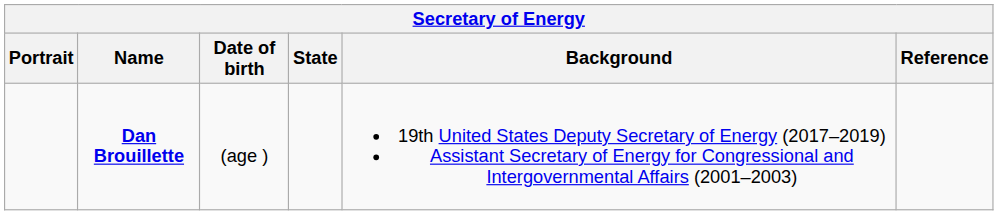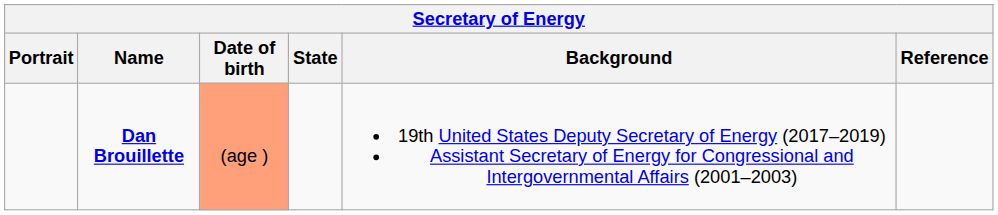(244, 156) no background -> (244, 156) lightsalmon background
